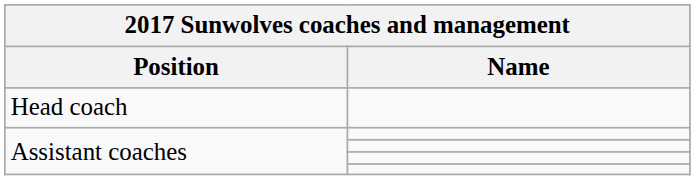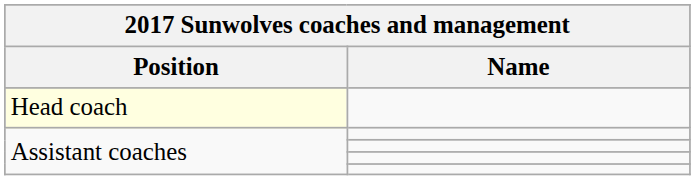(69, 107) no background -> (69, 107) lightyellow background
